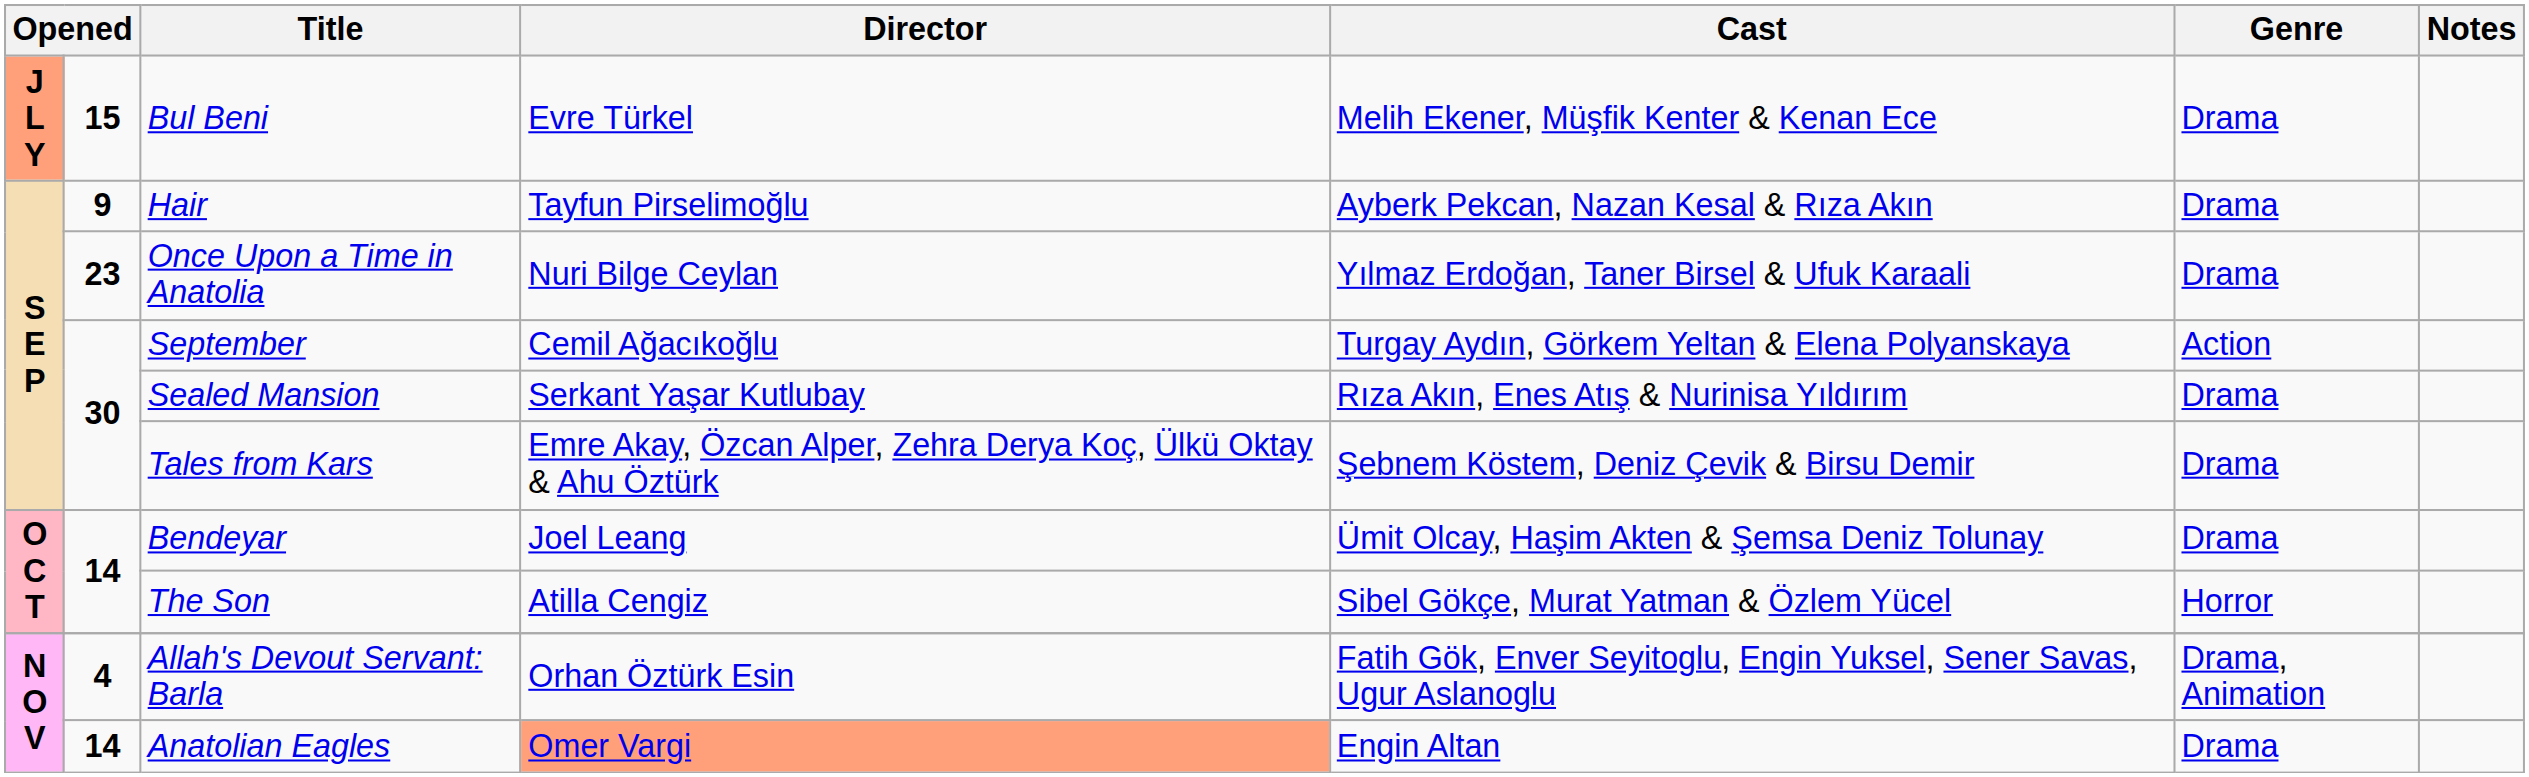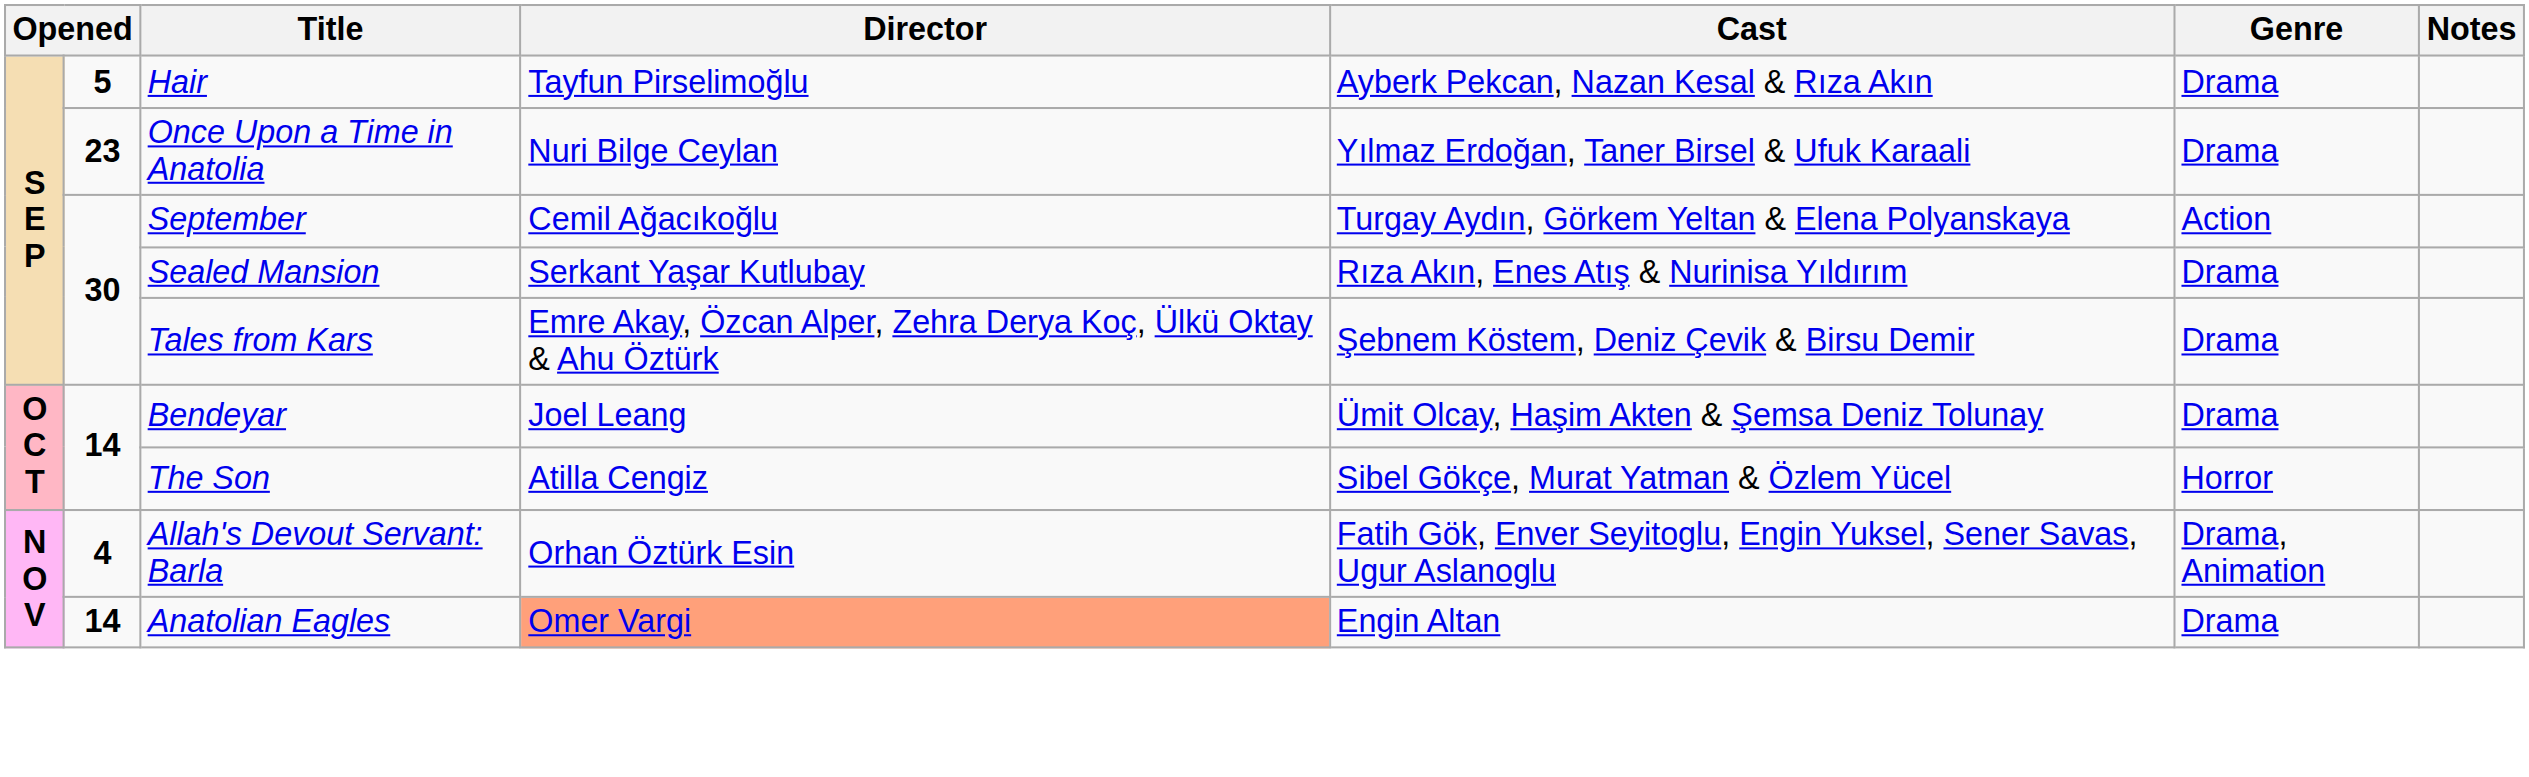- row: (208, 117)
(102, 205) 9 -> (102, 81) 5
